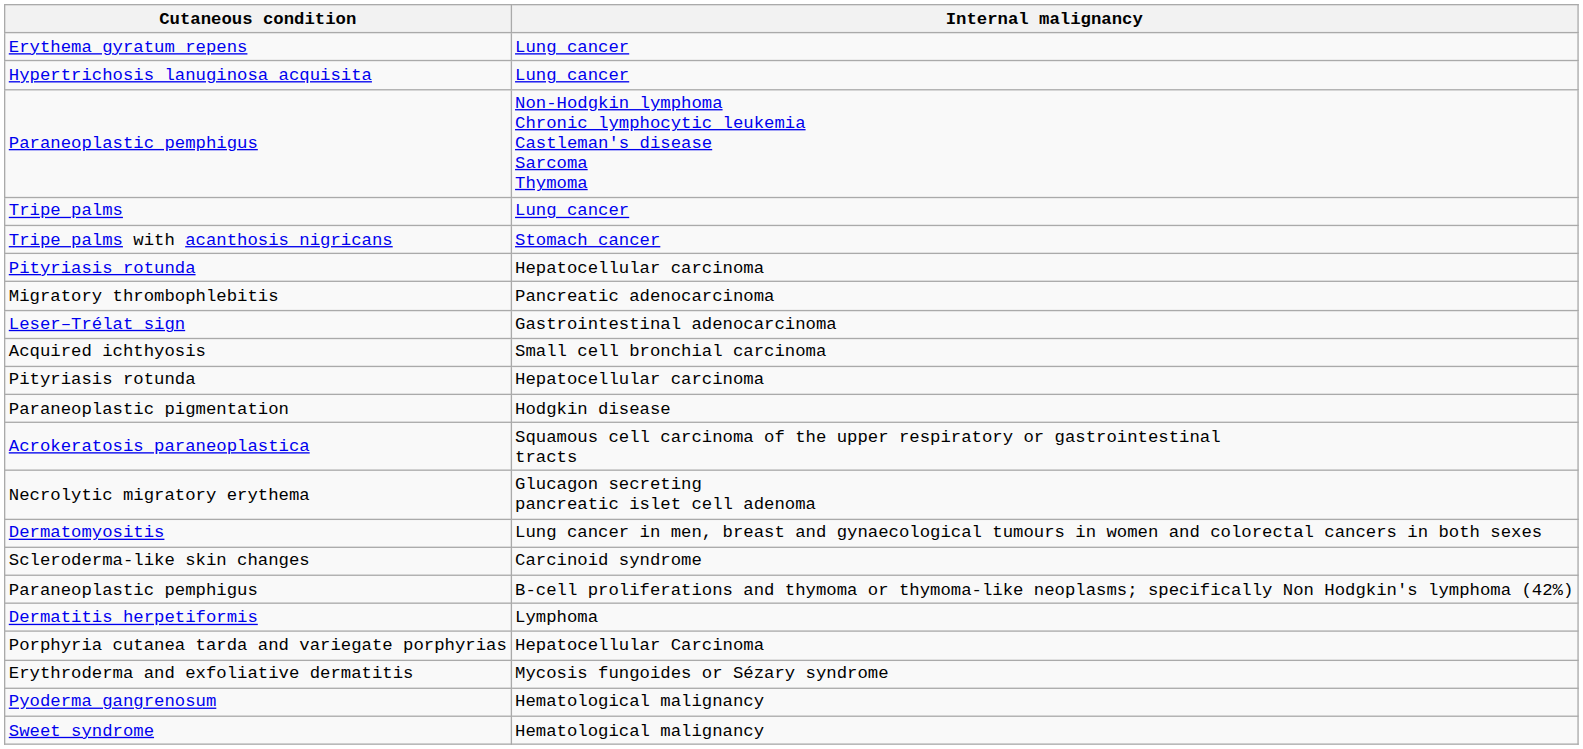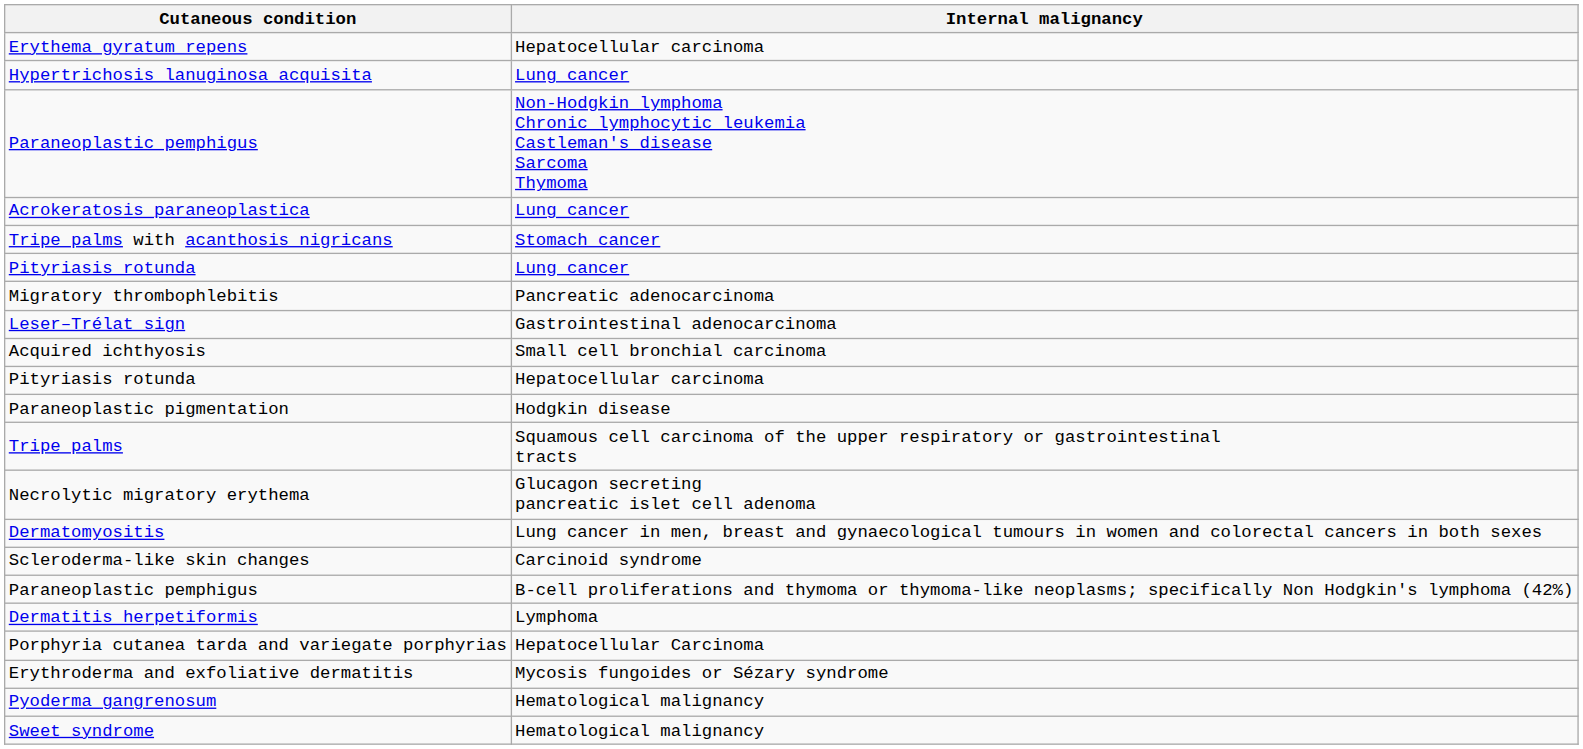(572, 47) Lung cancer -> (640, 47) Hepatocellular carcinoma
(66, 211) Tripe palms -> (159, 211) Acrokeratosis paraneoplastica
(640, 268) Hepatocellular carcinoma -> (572, 268) Lung cancer
(159, 447) Acrokeratosis paraneoplastica -> (66, 447) Tripe palms
